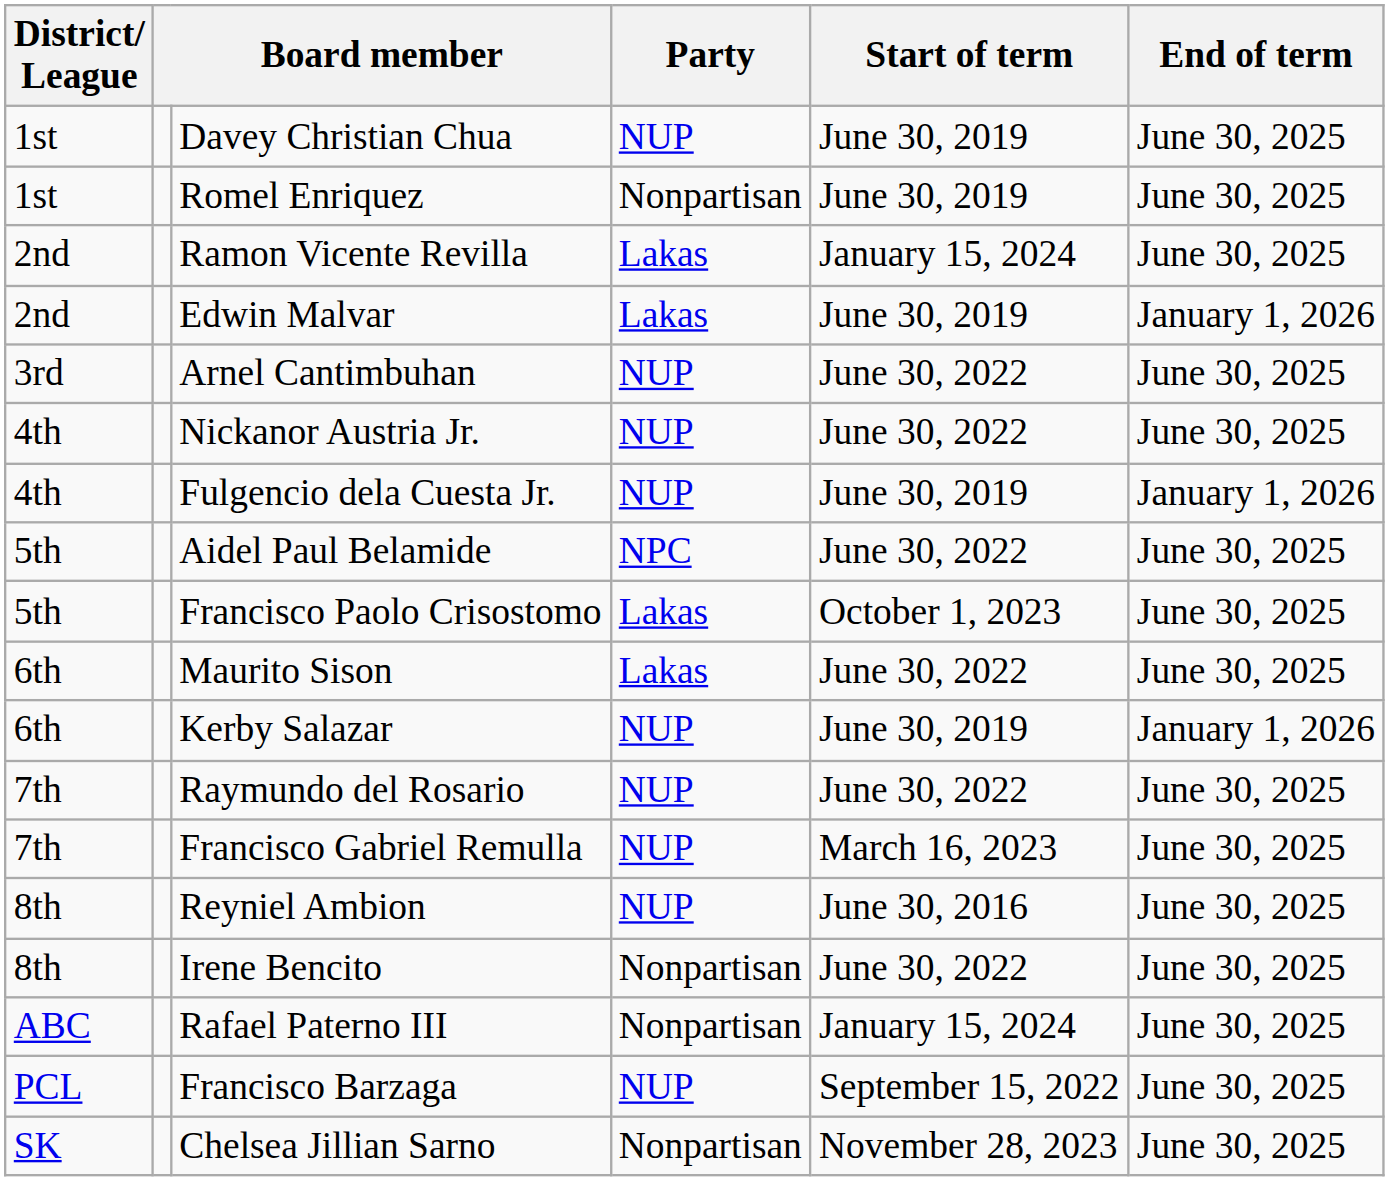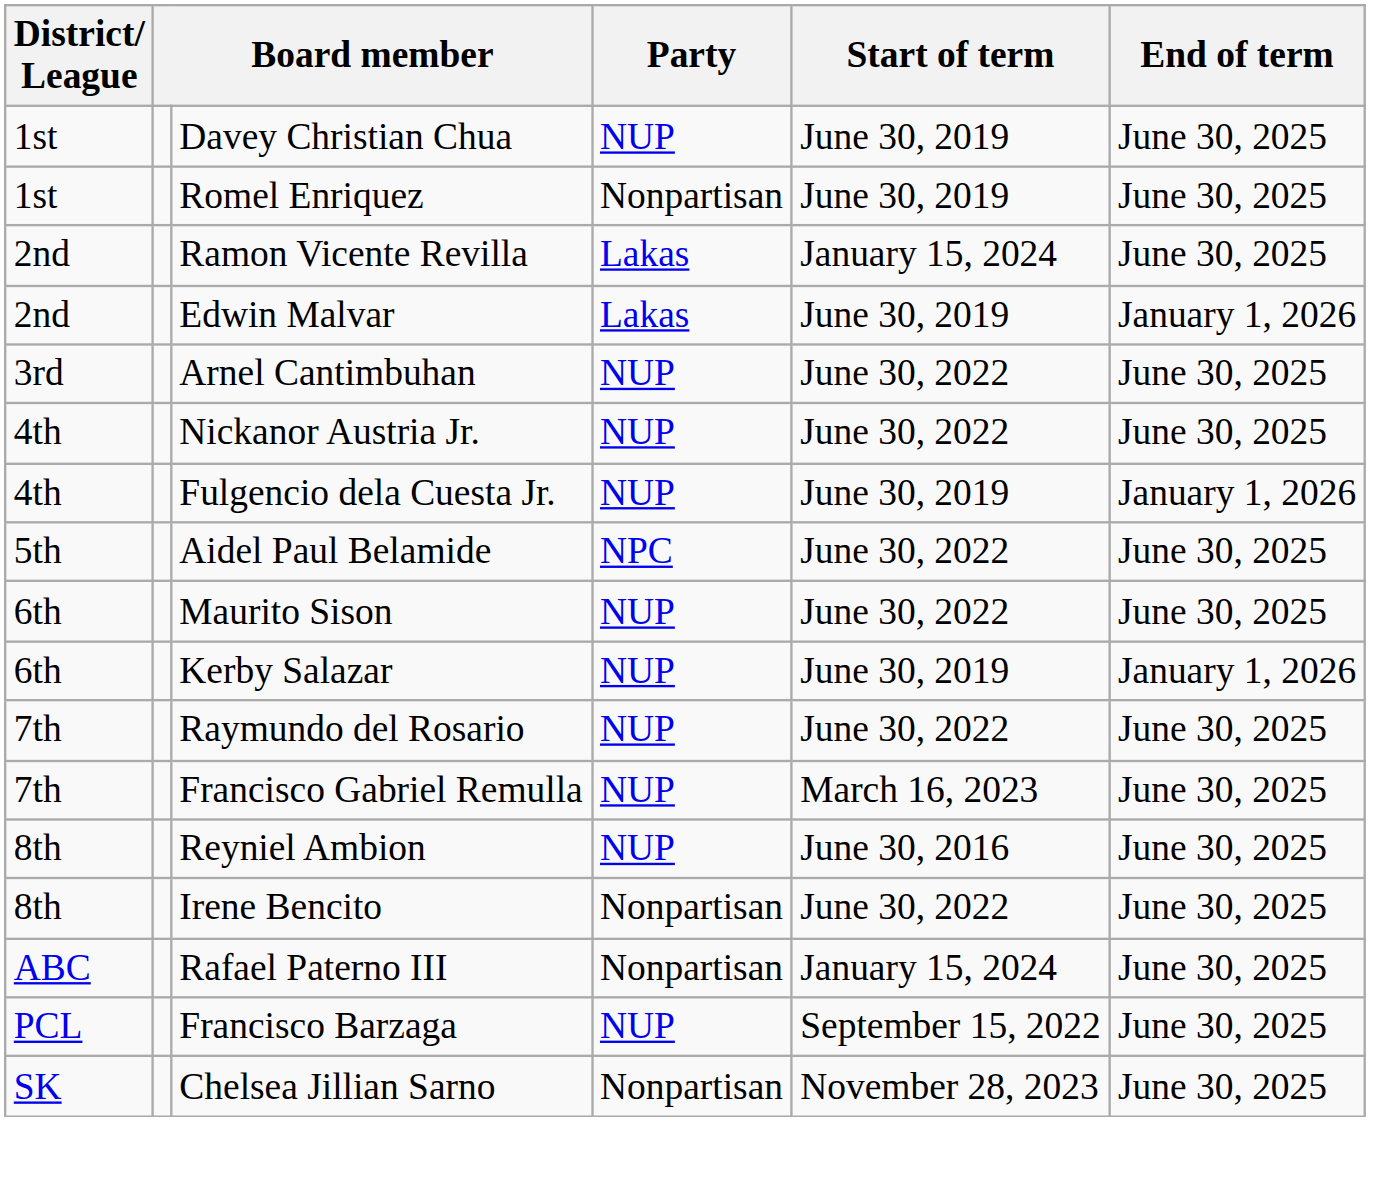- row: (390, 610)
(663, 670) Lakas -> (637, 610) NUP
